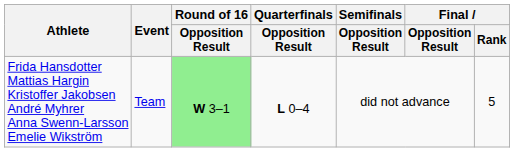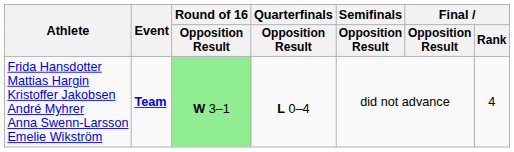(150, 102) normal -> (151, 102) bold
(492, 102) 5 -> (492, 102) 4
